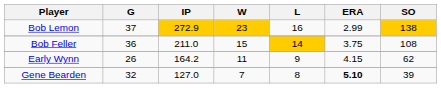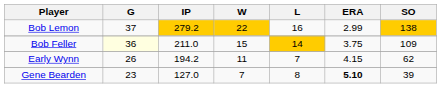(186, 28) 272.9 -> (186, 28) 279.2
(242, 28) 23 -> (242, 28) 22
(131, 43) no background -> (131, 43) lightyellow background
(408, 43) 108 -> (408, 43) 109
(186, 59) 164.2 -> (186, 59) 194.2
(297, 59) 9 -> (297, 59) 7
(131, 75) 32 -> (131, 75) 23
